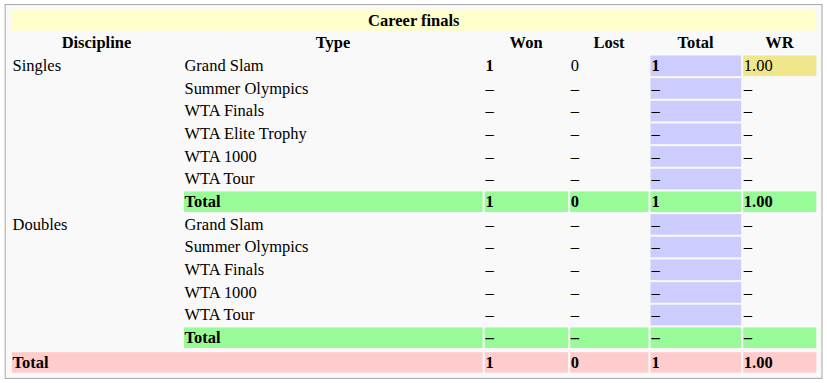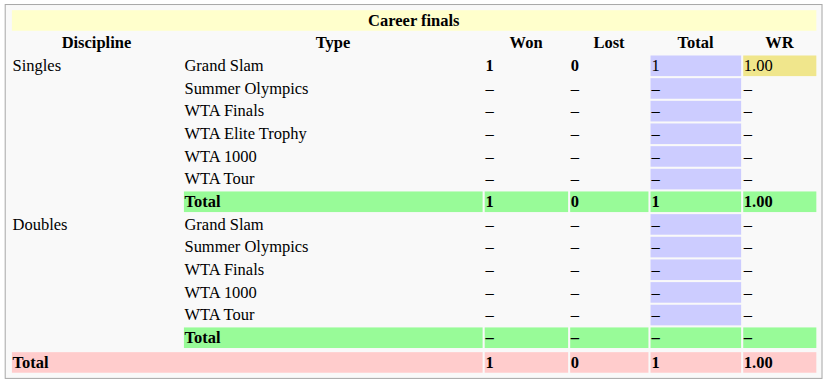(575, 65) normal -> (575, 65) bold
(656, 65) bold -> (656, 65) normal
